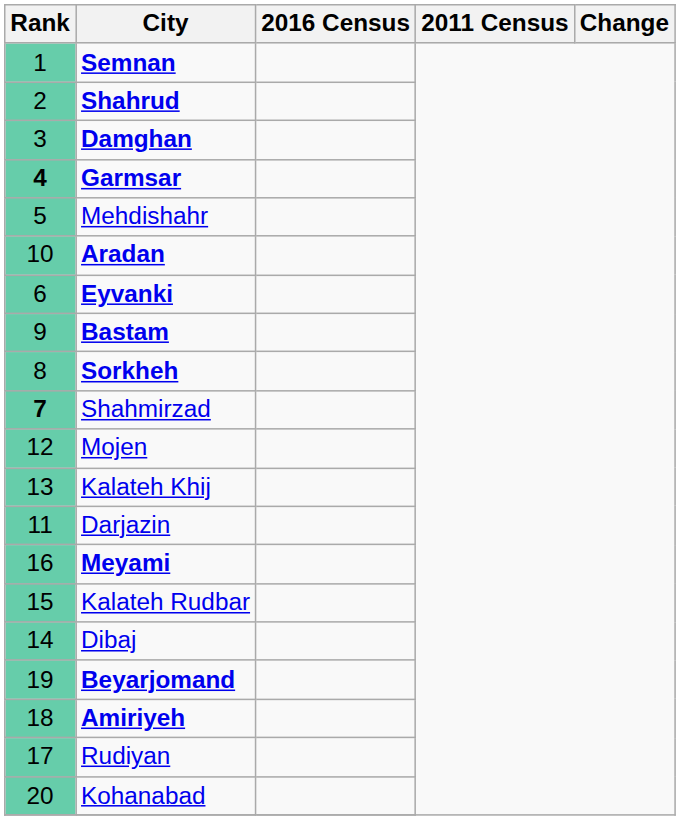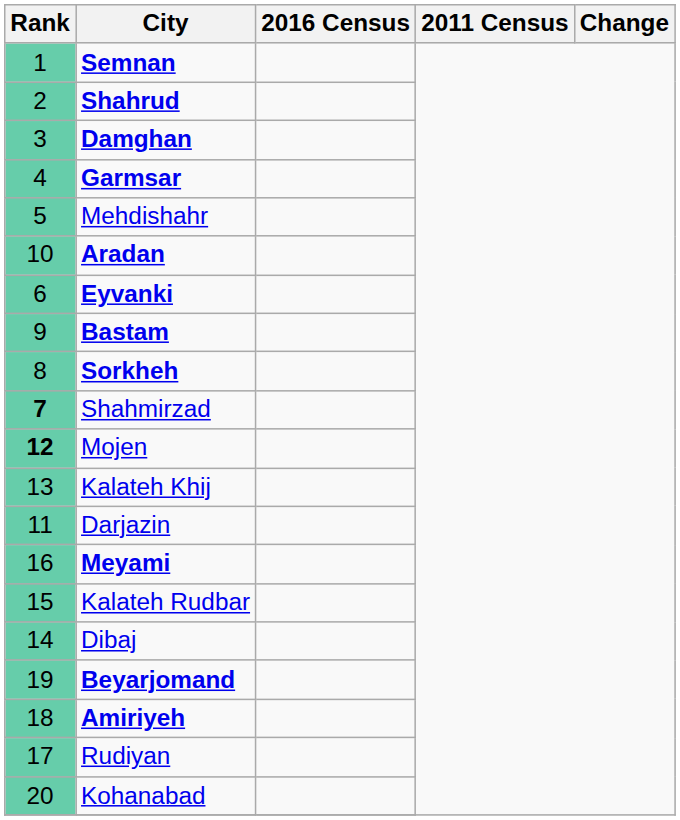(40, 178) bold -> (40, 178) normal
(40, 448) normal -> (40, 448) bold
